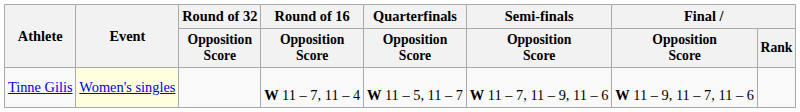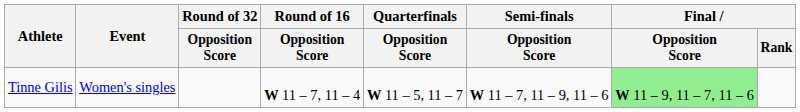(127, 87) lightyellow background -> (127, 87) no background
(685, 95) no background -> (685, 95) lightgreen background
